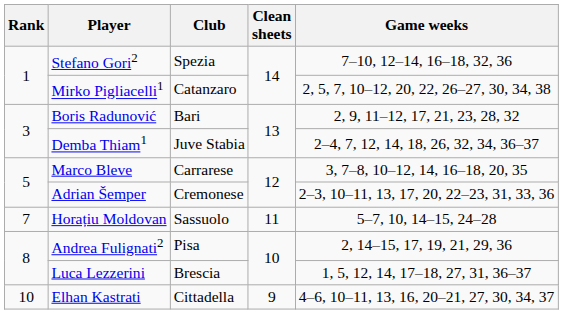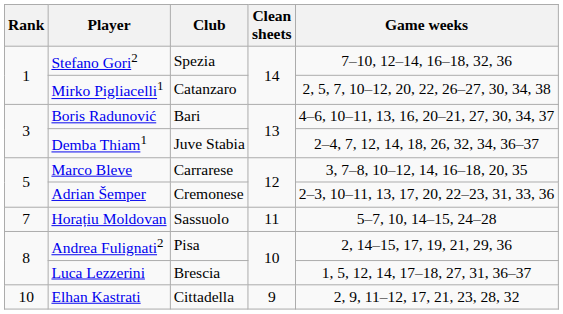(427, 116) 2, 9, 11–12, 17, 21, 23, 28, 32 -> (427, 116) 4–6, 10–11, 13, 16, 20–21, 27, 30, 34, 37
(427, 297) 4–6, 10–11, 13, 16, 20–21, 27, 30, 34, 37 -> (427, 297) 2, 9, 11–12, 17, 21, 23, 28, 32
